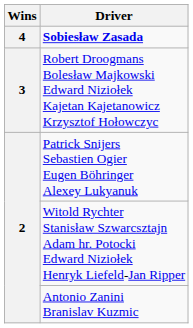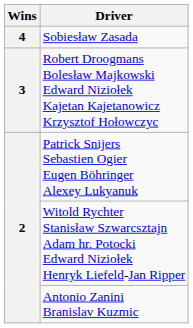(93, 37) bold -> (90, 37) normal
